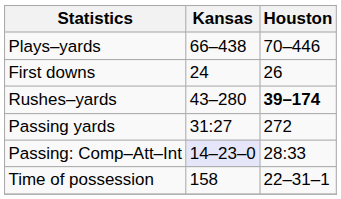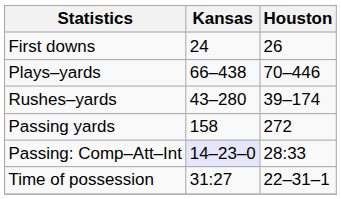rows swapped: (52, 72) <-> (55, 45)
(292, 99) bold -> (292, 99) normal
(211, 126) 31:27 -> (204, 126) 158
(204, 180) 158 -> (211, 180) 31:27
